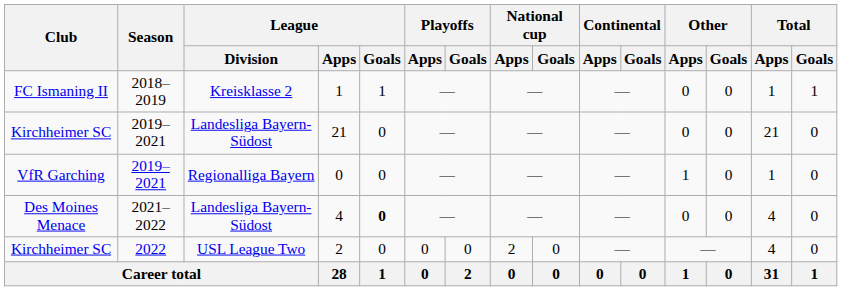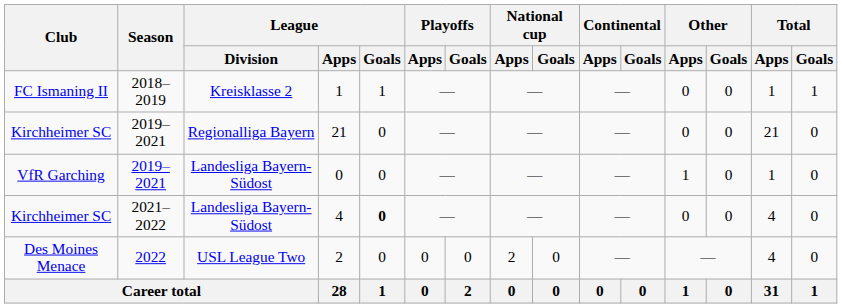(251, 132) Landesliga Bayern-Südost -> (251, 132) Regionalliga Bayern
(251, 174) Regionalliga Bayern -> (251, 174) Landesliga Bayern-Südost
(61, 216) Des Moines Menace -> (61, 216) Kirchheimer SC
(61, 249) Kirchheimer SC -> (61, 257) Des Moines Menace
